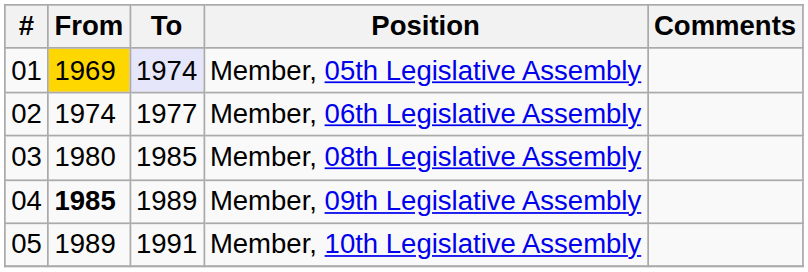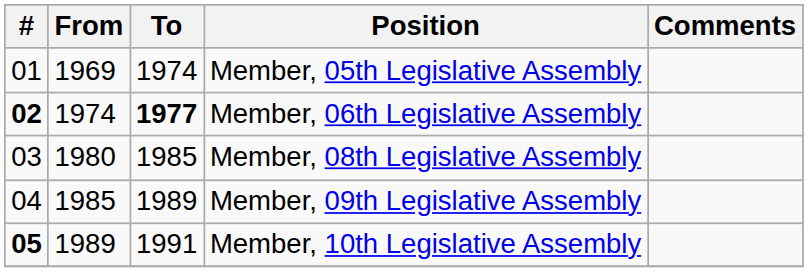(85, 69) gold background -> (85, 69) no background
(167, 69) lavender background -> (167, 69) no background
(27, 113) normal -> (27, 113) bold
(167, 113) normal -> (167, 113) bold
(85, 200) bold -> (85, 200) normal
(27, 244) normal -> (27, 244) bold
